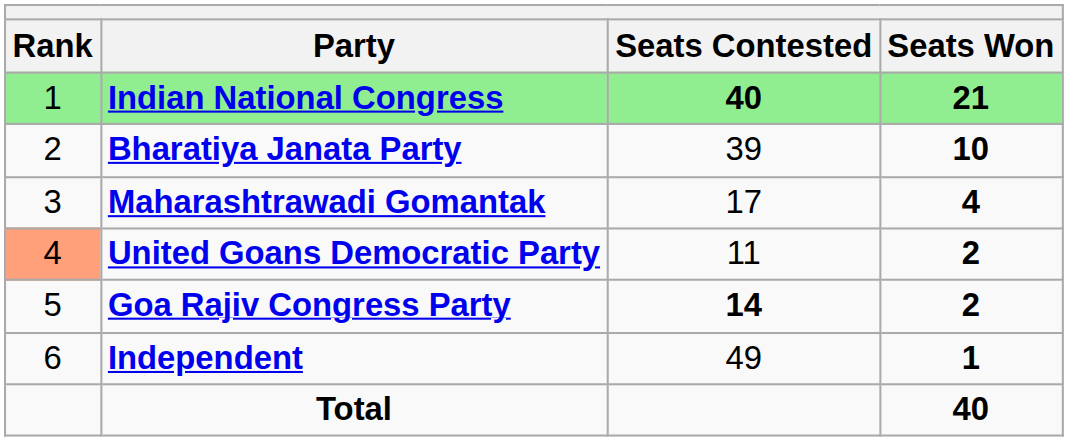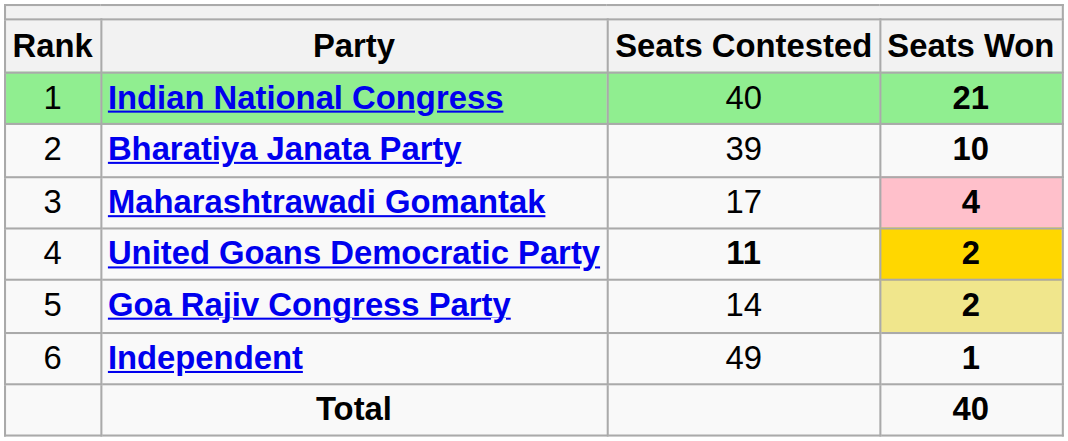(744, 97) bold -> (744, 97) normal
(971, 201) no background -> (971, 201) pink background
(53, 253) lightsalmon background -> (53, 253) no background
(744, 253) normal -> (744, 253) bold
(971, 253) no background -> (971, 253) gold background
(744, 305) bold -> (744, 305) normal
(971, 305) no background -> (971, 305) khaki background
